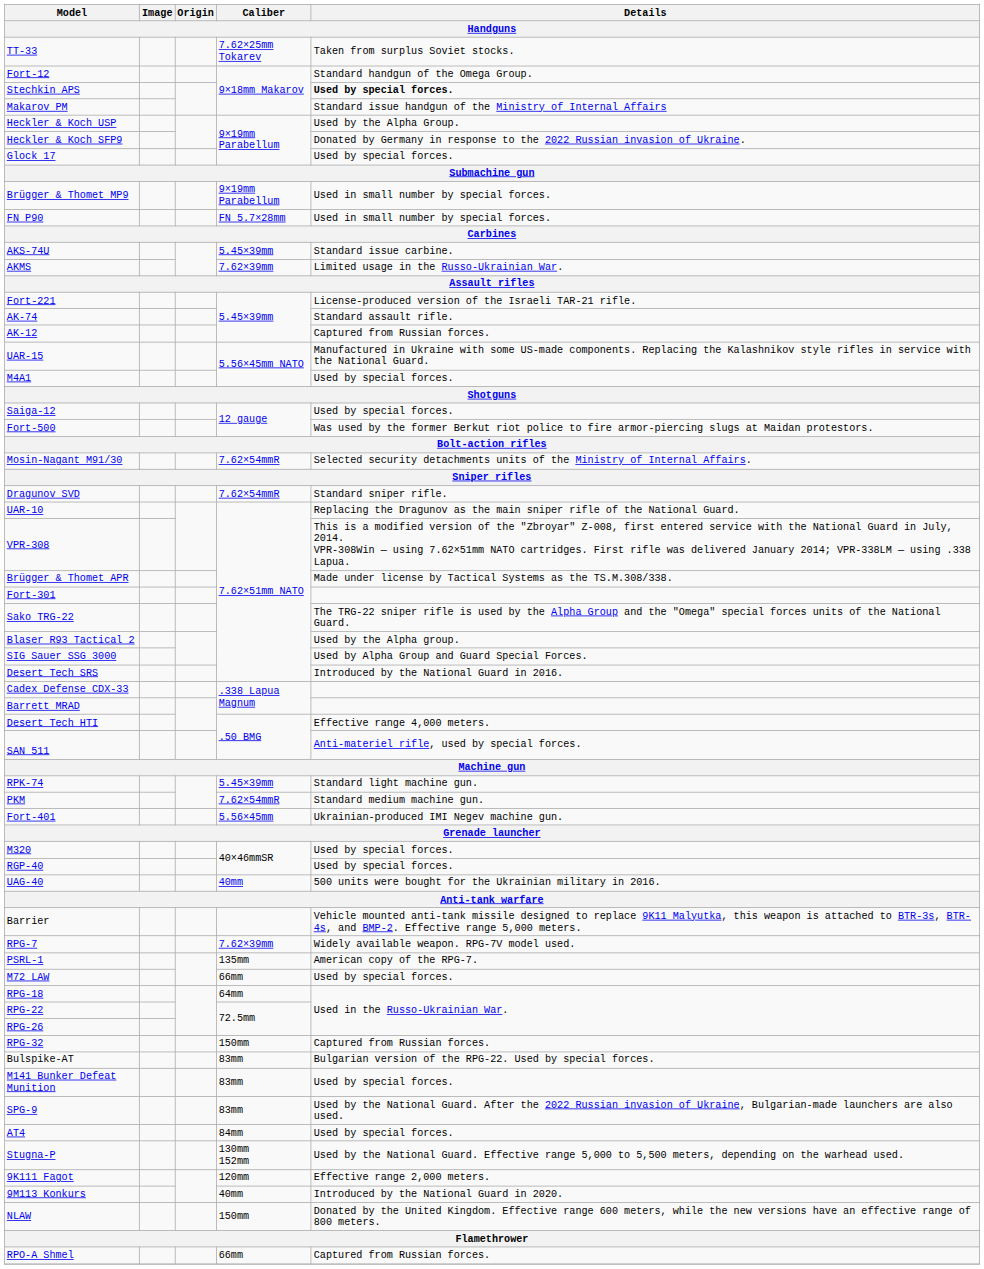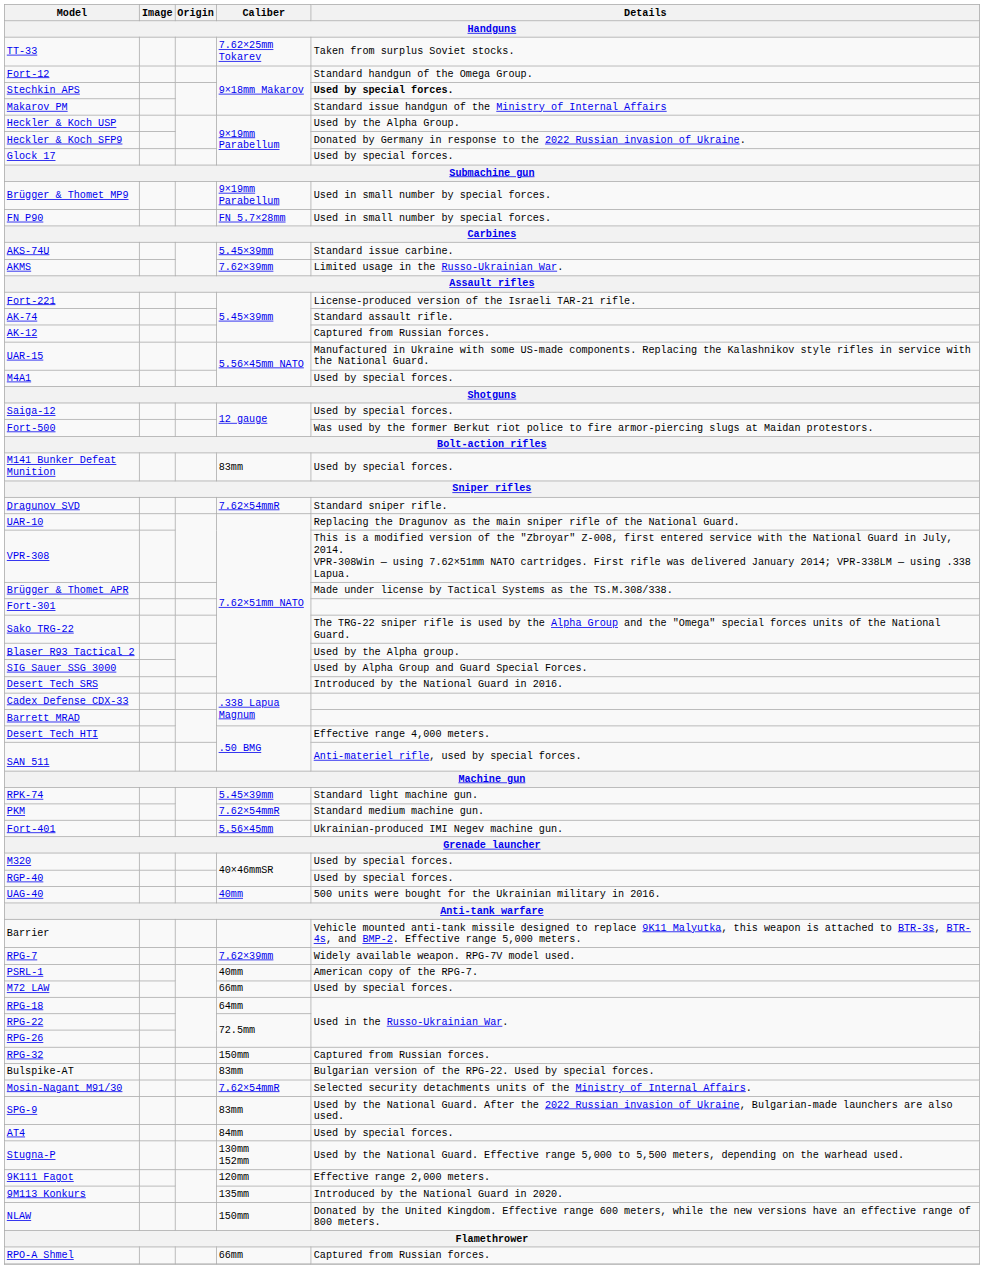rows swapped: (65, 461) <-> (62, 1082)
(234, 961) 135mm -> (231, 972) 40mm
(231, 1194) 40mm -> (234, 1194) 135mm
